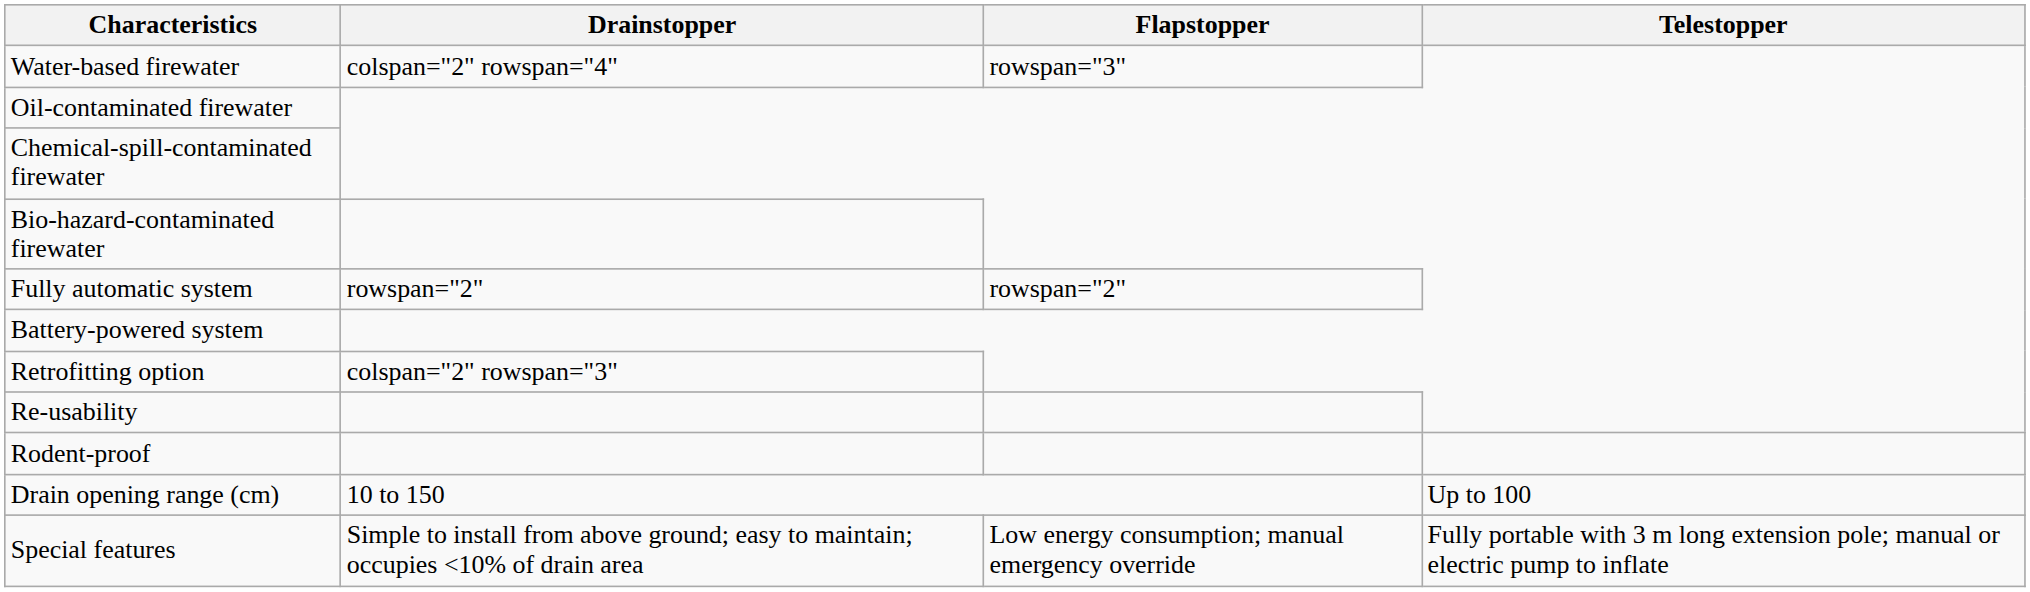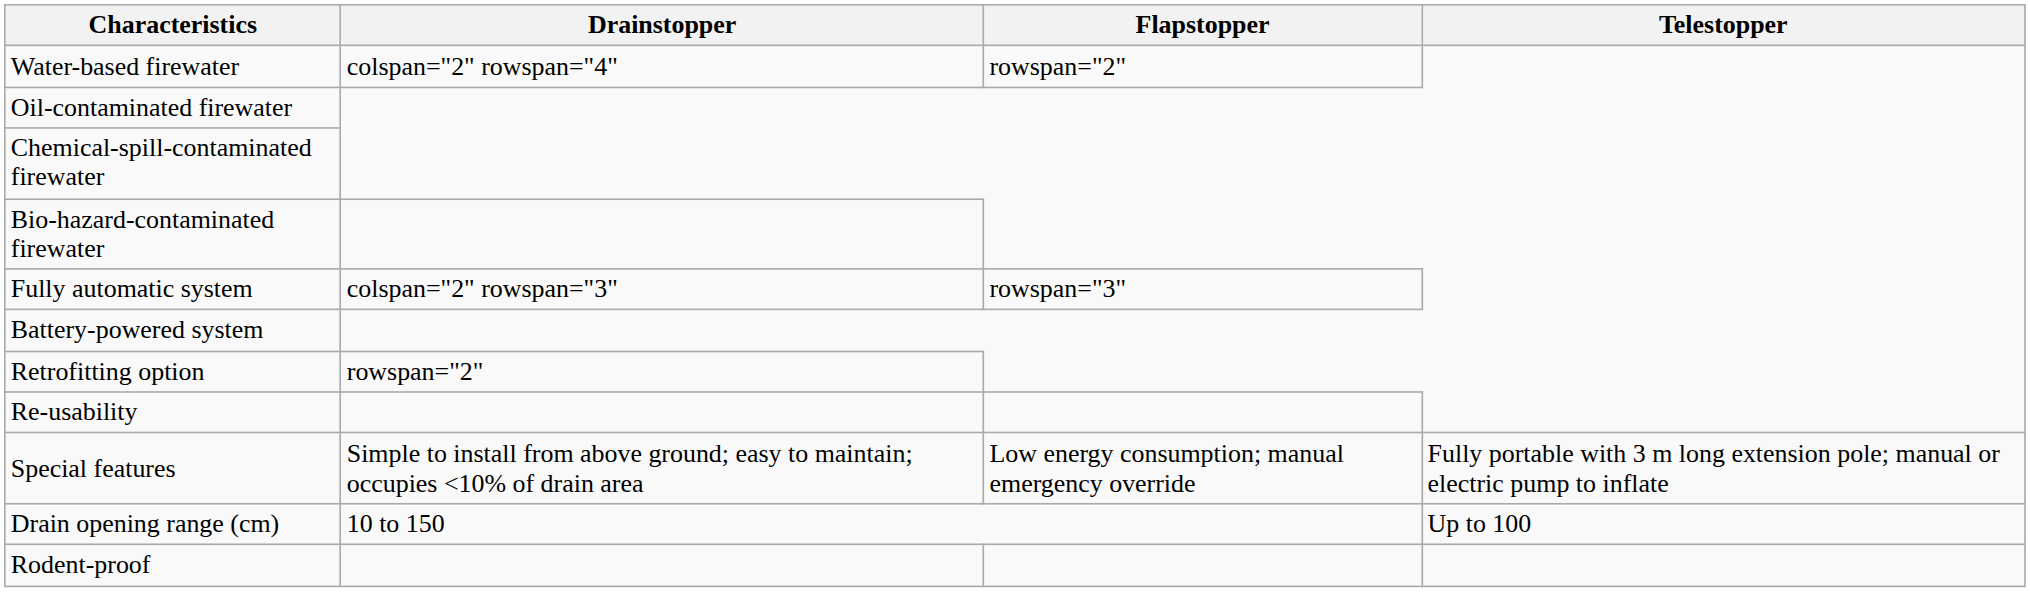(1058, 66) rowspan="3" -> (1058, 66) rowspan="2"
(415, 288) rowspan="2" -> (482, 288) colspan="2" rowspan="3"
(1058, 288) rowspan="2" -> (1058, 288) rowspan="3"
(482, 371) colspan="2" rowspan="3" -> (415, 371) rowspan="2"
rows swapped: (81, 453) <-> (93, 550)
